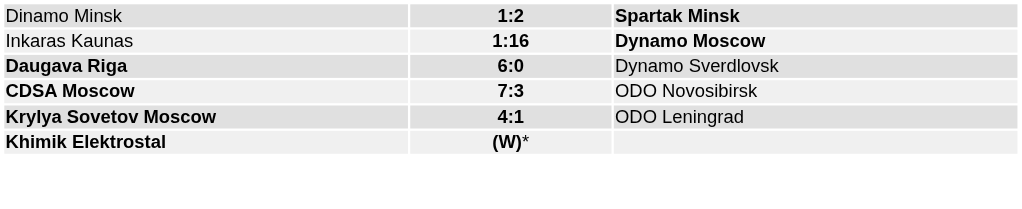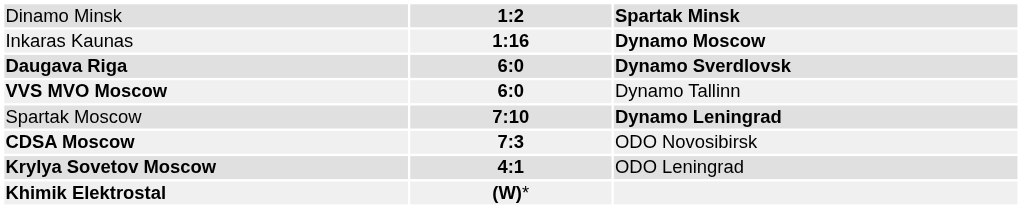(697, 66) normal -> (703, 66) bold
+ row: (86, 91)
+ row: (73, 116)
